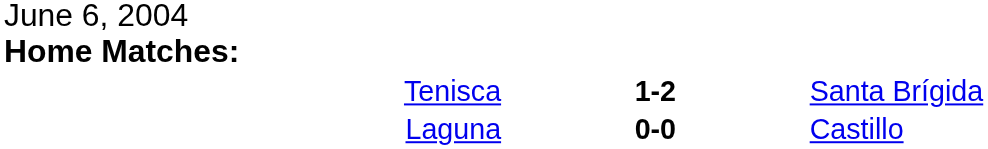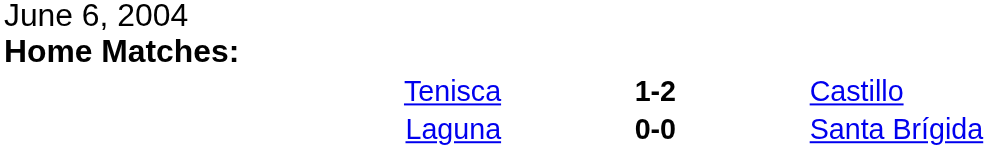(896, 91) Santa Brígida -> (857, 91) Castillo
(857, 129) Castillo -> (896, 129) Santa Brígida
